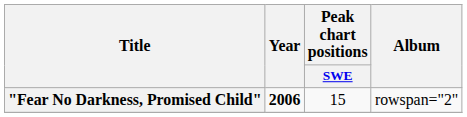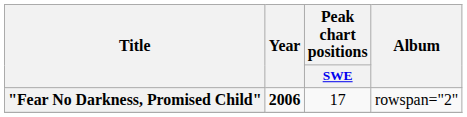(338, 100) 15 -> (338, 100) 17
